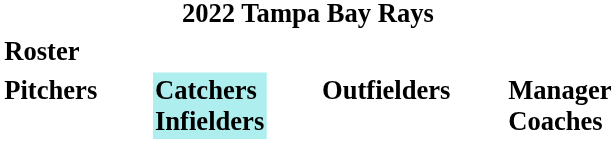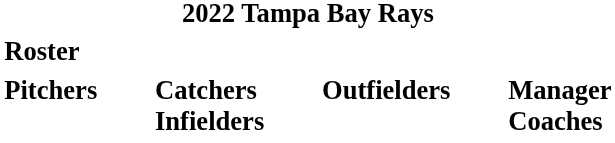(210, 105) paleturquoise background -> (210, 105) no background
